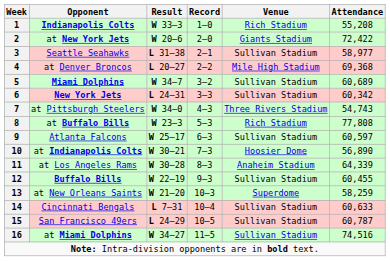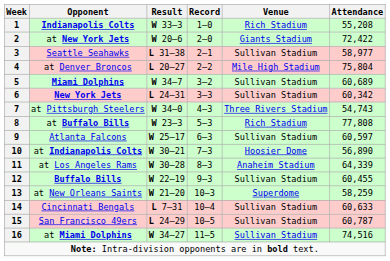(357, 67) 69,368 -> (357, 67) 75,804
